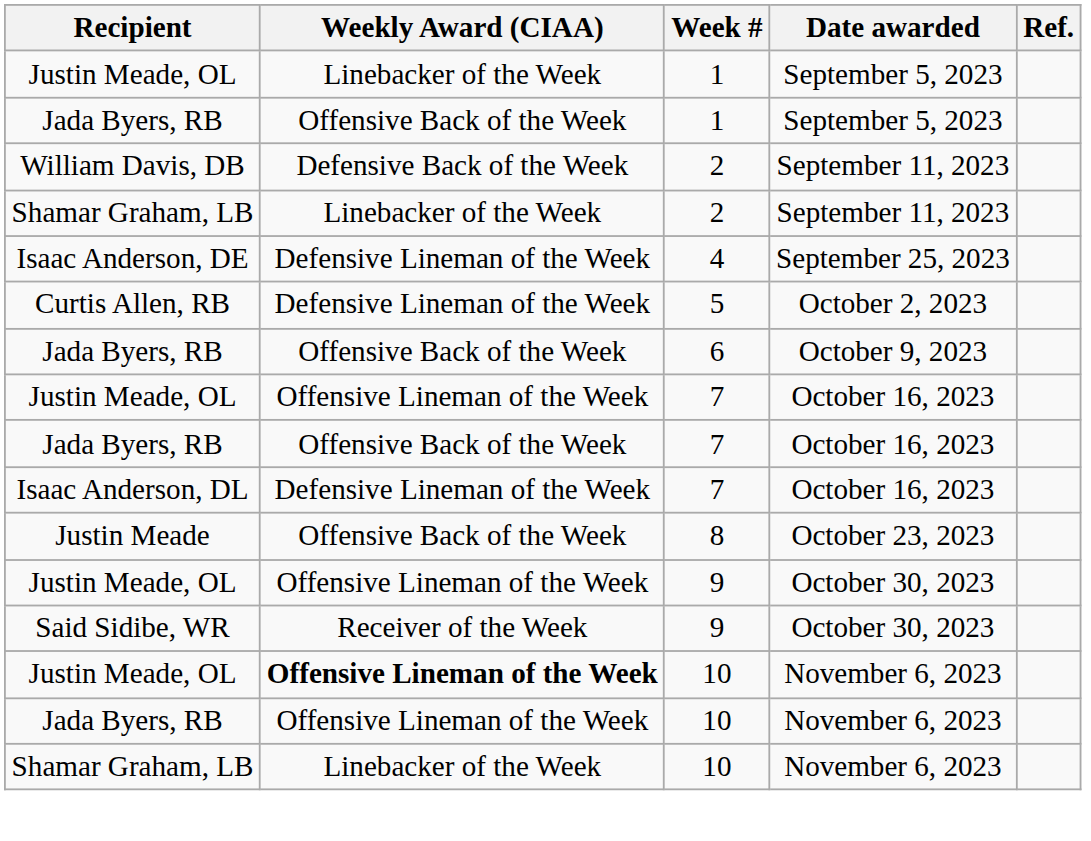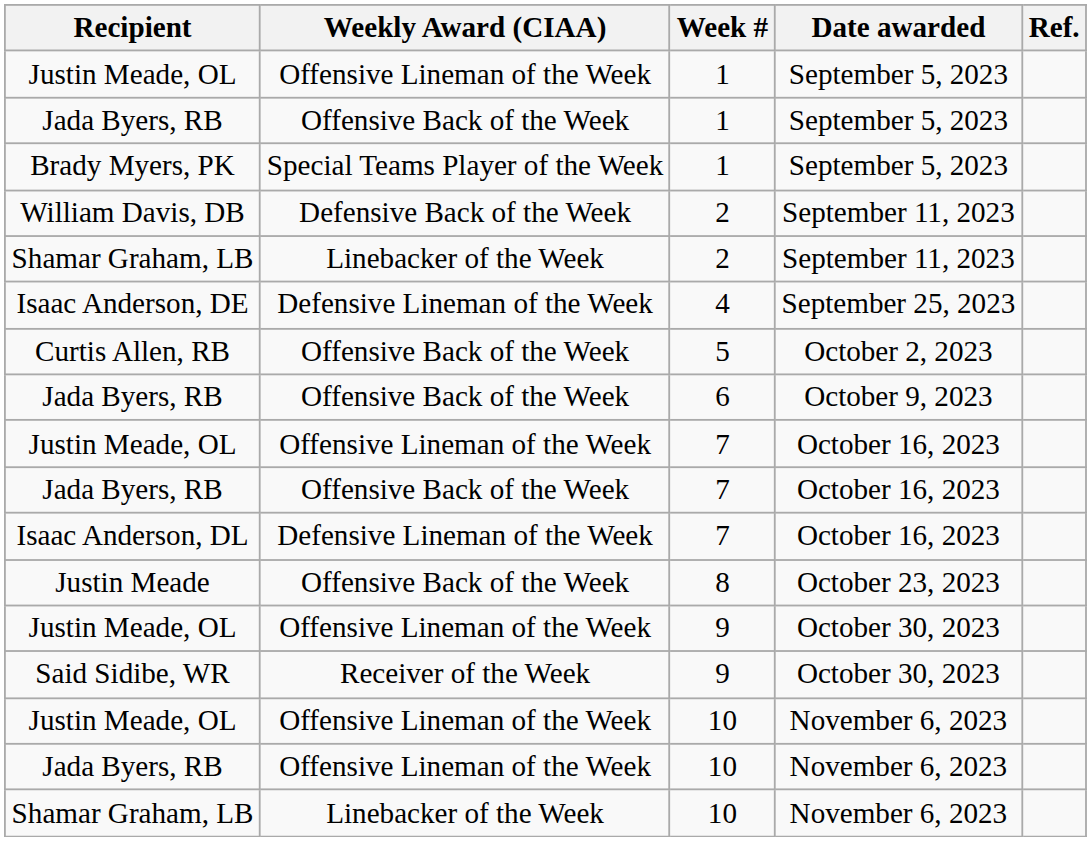(462, 73) Linebacker of the Week -> (465, 73) Offensive Lineman of the Week
+ row: (133, 166)
(462, 304) Defensive Lineman of the Week -> (465, 350) Offensive Back of the Week
(462, 674) bold -> (465, 720) normal
